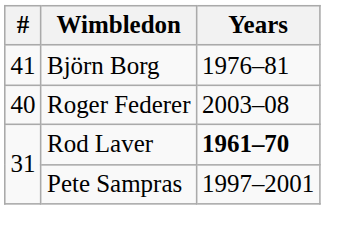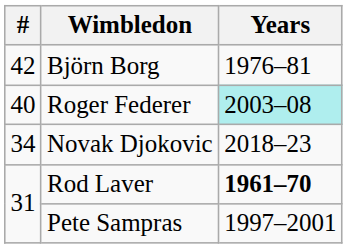(23, 64) 41 -> (23, 64) 42
(246, 104) no background -> (268, 104) paleturquoise background
+ row: (130, 144)
